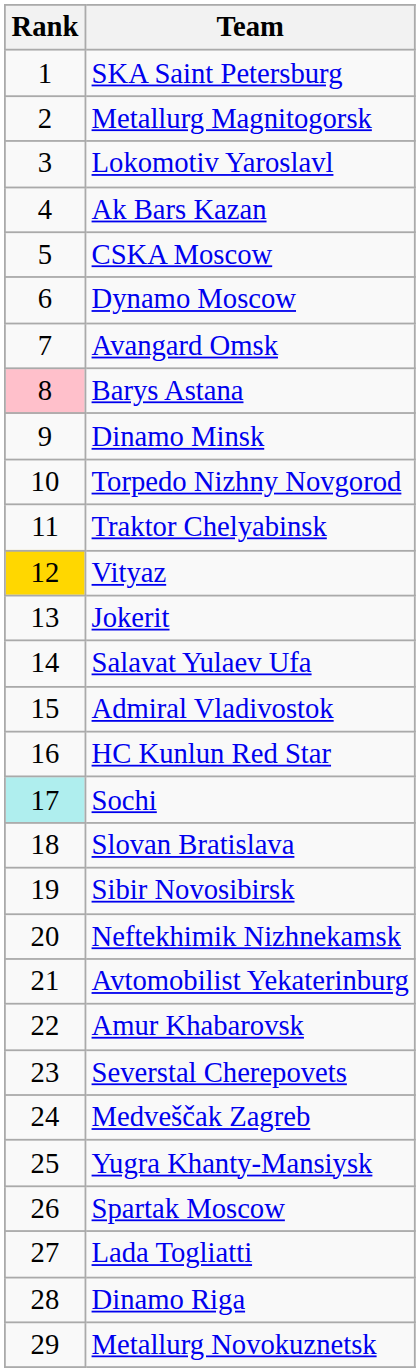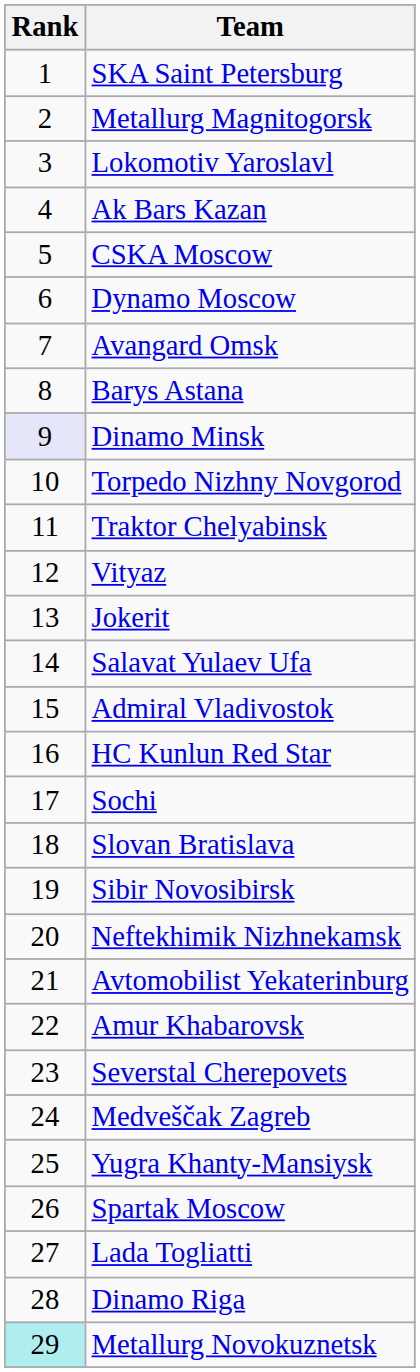(45, 390) pink background -> (45, 390) no background
(45, 436) no background -> (45, 436) lavender background
(45, 572) gold background -> (45, 572) no background
(45, 799) paleturquoise background -> (45, 799) no background
(45, 1344) no background -> (45, 1344) paleturquoise background
